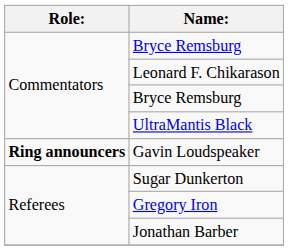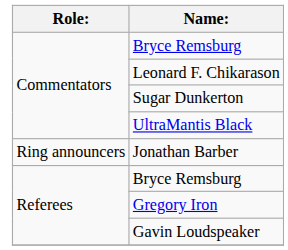(187, 98) Bryce Remsburg -> (188, 98) Sugar Dunkerton
(67, 151) bold -> (71, 151) normal
(196, 151) Gavin Loudspeaker -> (185, 151) Jonathan Barber
(188, 178) Sugar Dunkerton -> (187, 178) Bryce Remsburg
(185, 231) Jonathan Barber -> (196, 231) Gavin Loudspeaker
